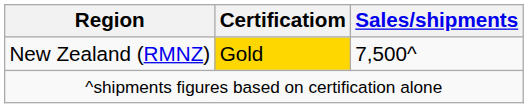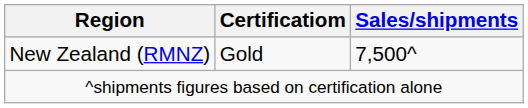(241, 53) gold background -> (241, 53) no background
